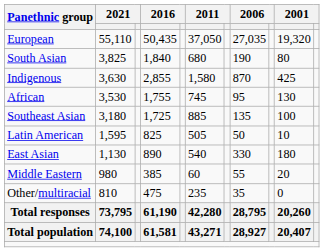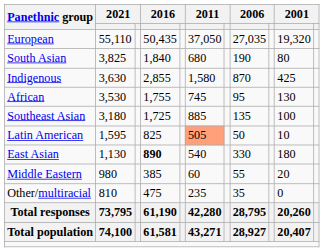(197, 135) no background -> (197, 135) lightsalmon background
(152, 154) normal -> (152, 154) bold
